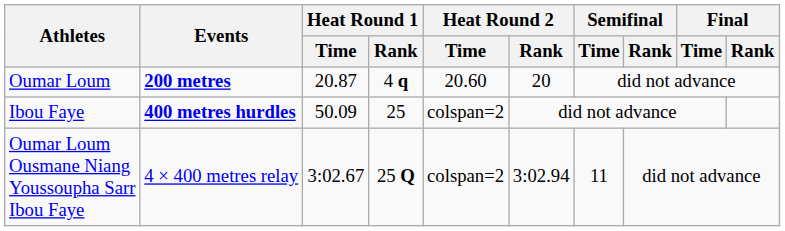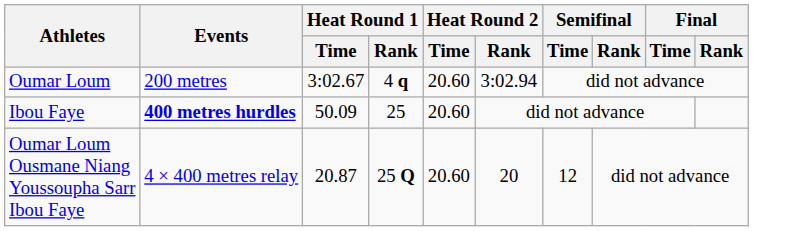(188, 82) bold -> (186, 82) normal
(336, 82) 20.87 -> (336, 82) 3:02.67
(541, 82) 20 -> (509, 82) 3:02.94
(466, 112) colspan=2 -> (449, 112) 20.60
(336, 176) 3:02.67 -> (336, 176) 20.87
(466, 176) colspan=2 -> (449, 176) 20.60
(541, 176) 3:02.94 -> (509, 176) 20
(599, 176) 11 -> (568, 176) 12
